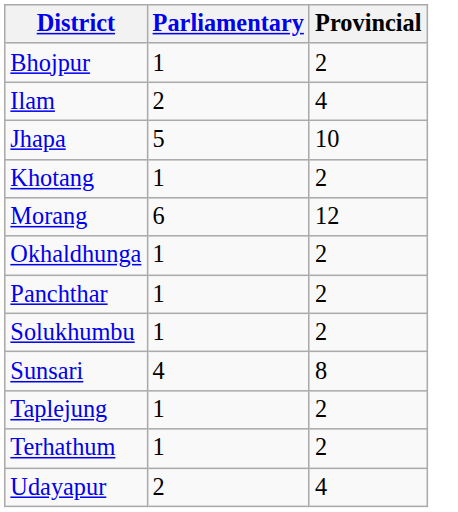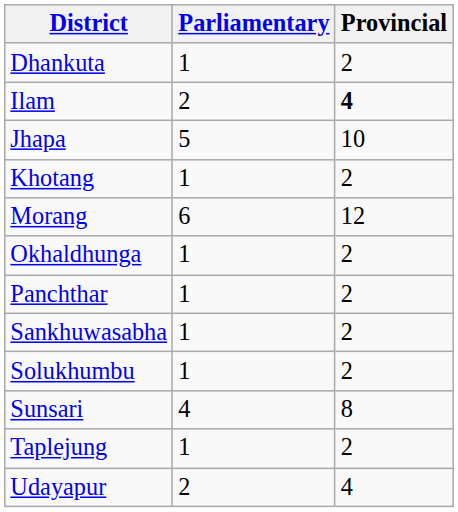- row: (50, 62)
+ row: (58, 62)
(321, 100) normal -> (347, 100) bold
+ row: (89, 332)
- row: (63, 448)
